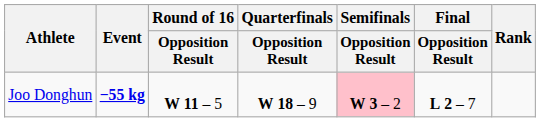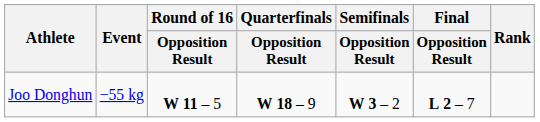(122, 94) bold -> (122, 94) normal
(375, 104) pink background -> (374, 104) no background
